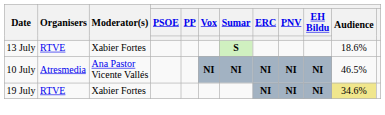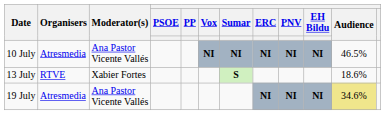rows swapped: (21, 69) <-> (21, 48)
(53, 91) RTVE -> (63, 96) Atresmedia
(119, 91) Xabier Fortes -> (120, 96) Ana Pastor Vicente Vallés
